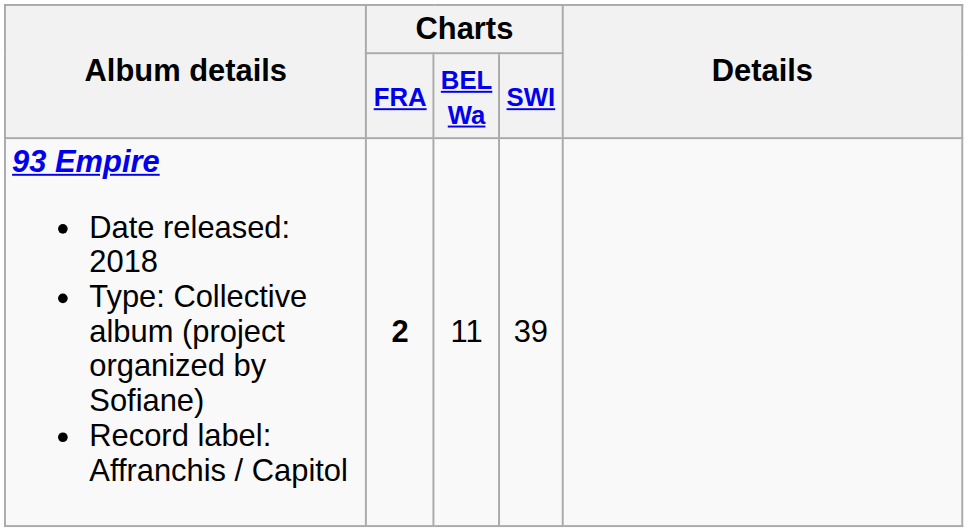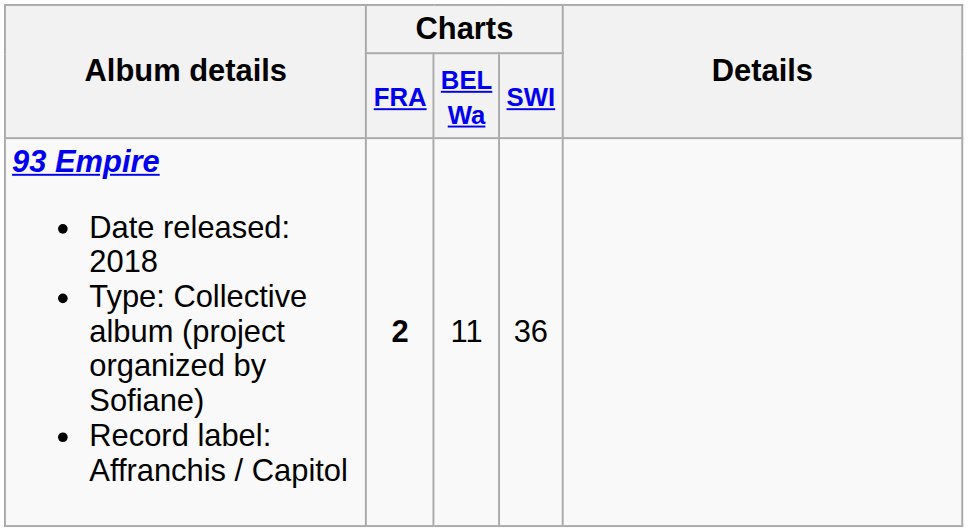(531, 331) 39 -> (531, 331) 36
